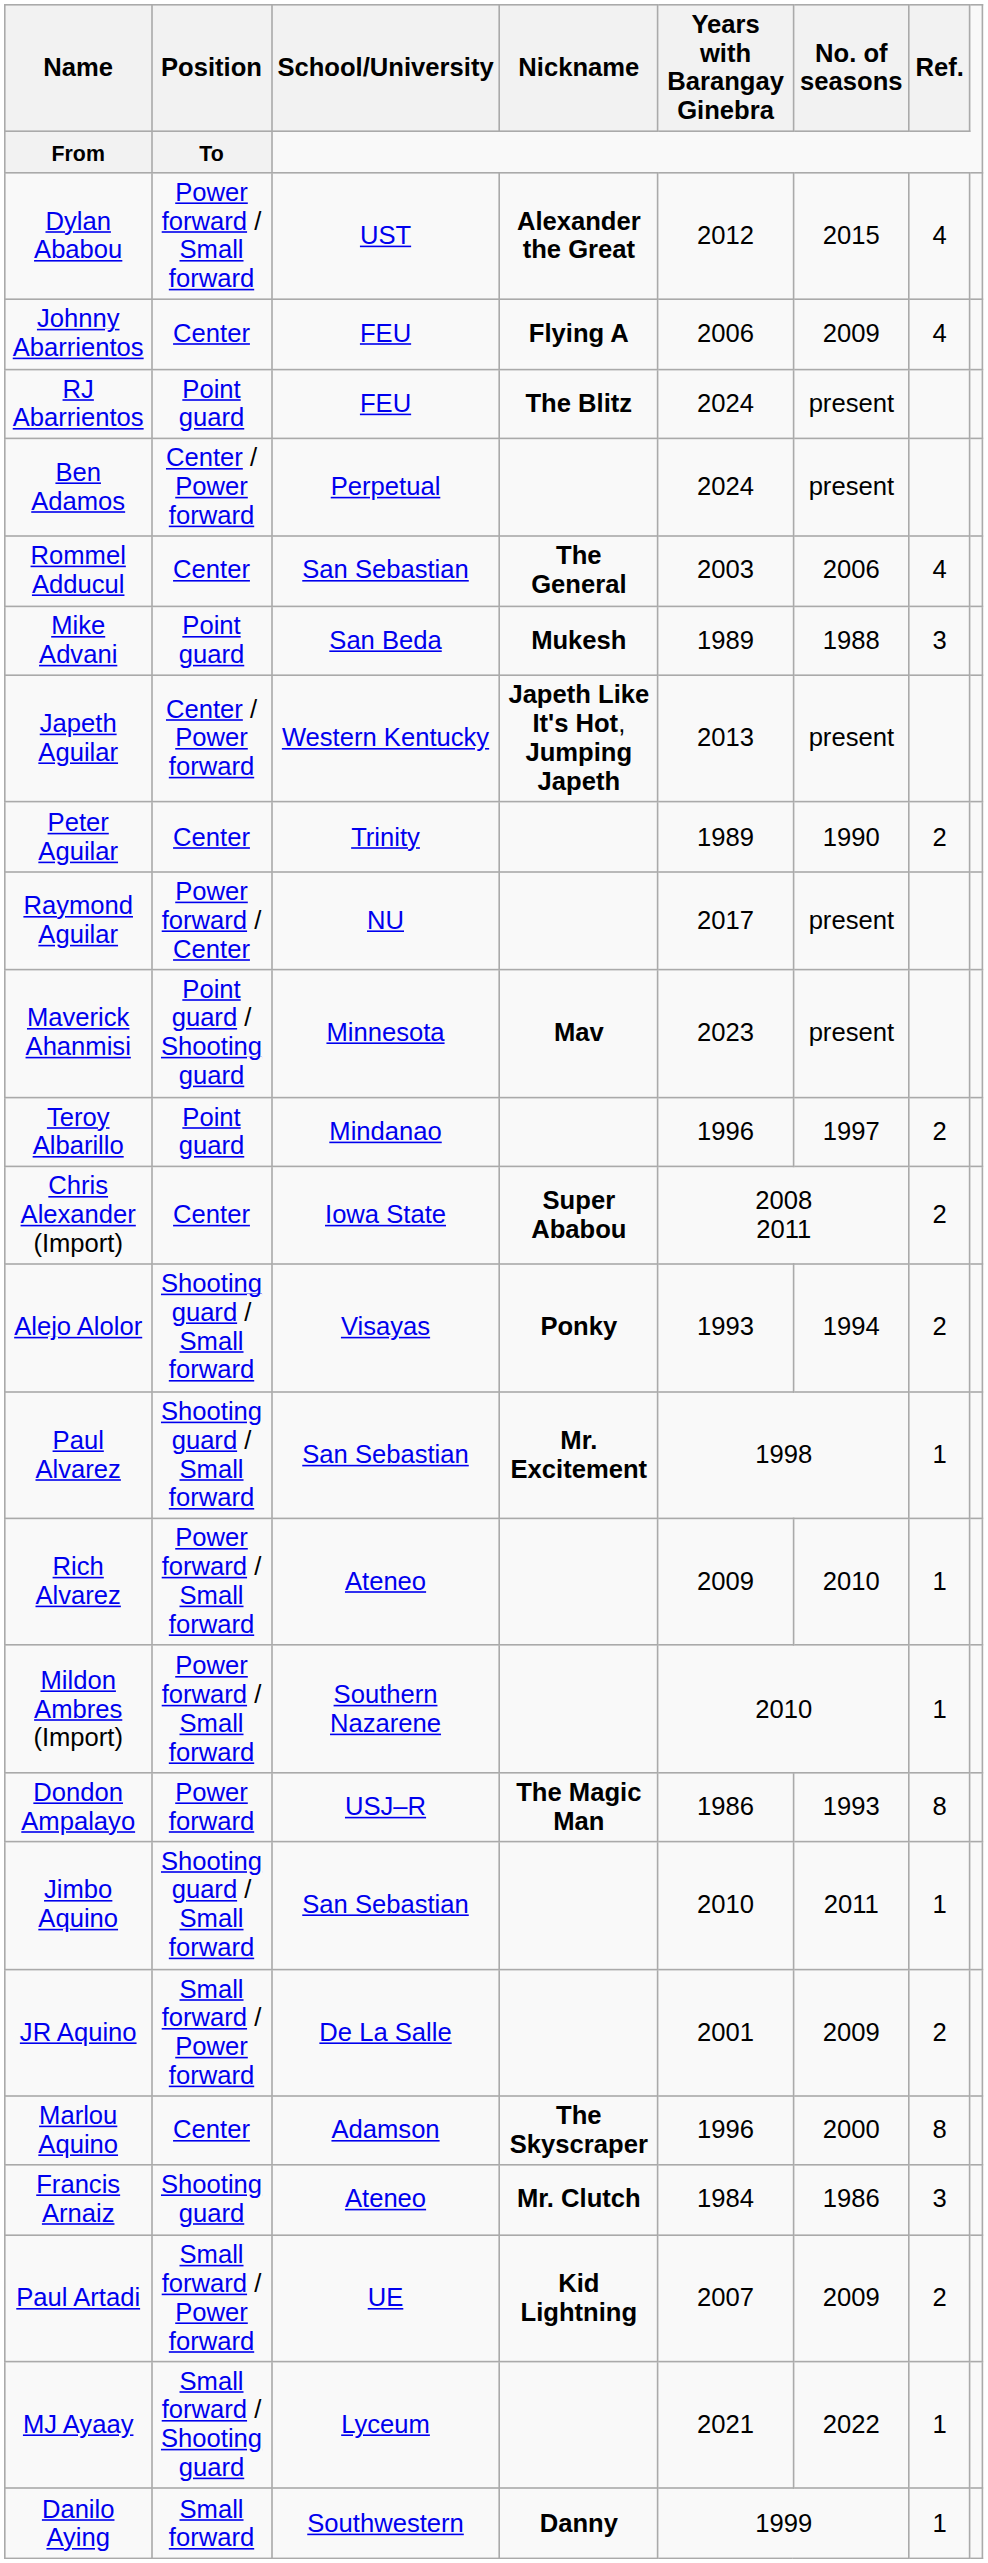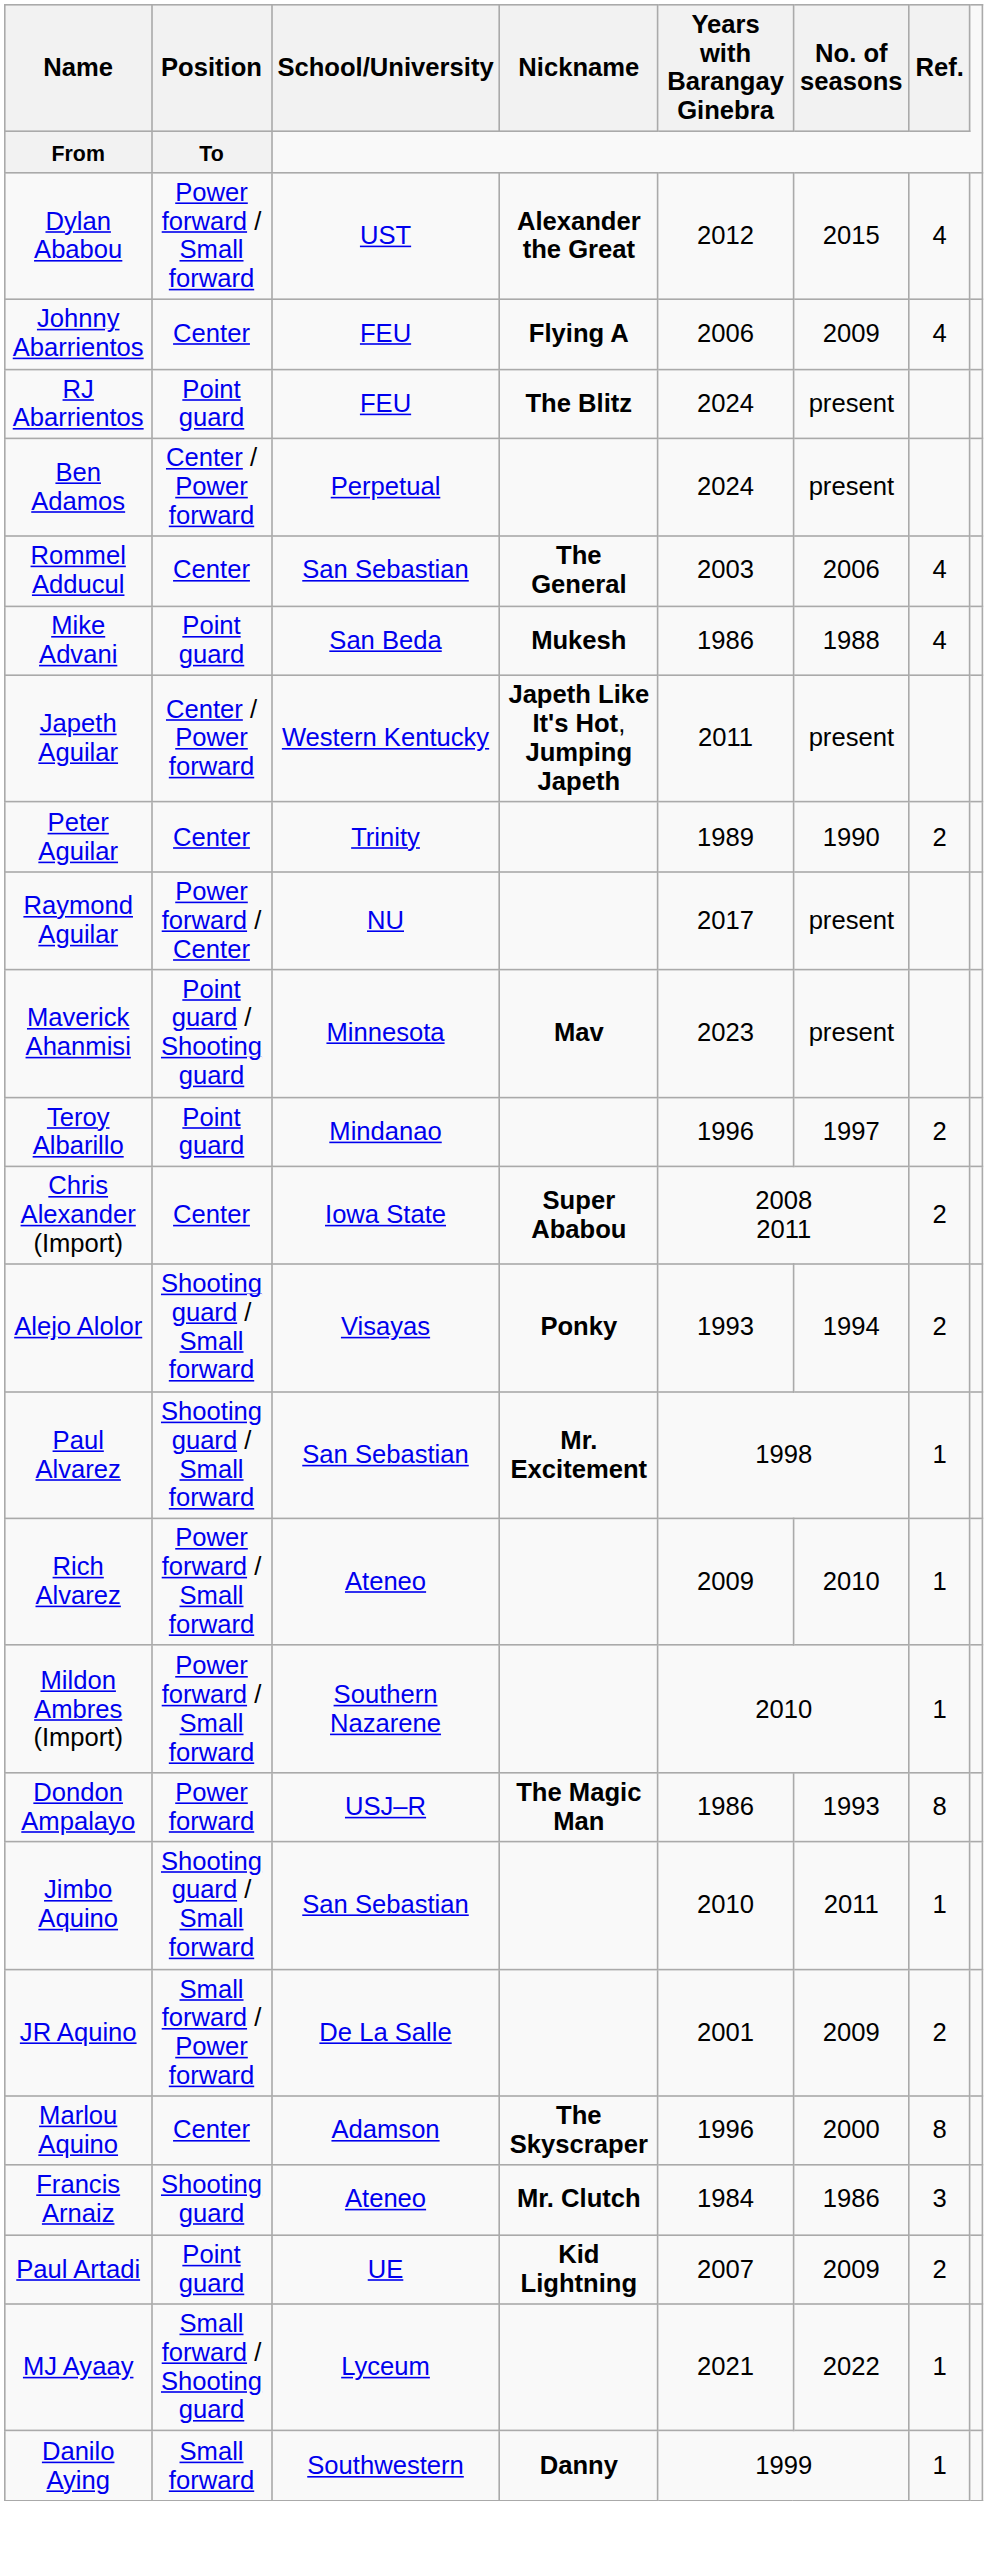(726, 640) 1989 -> (726, 640) 1986
(940, 640) 3 -> (940, 640) 4
(726, 738) 2013 -> (726, 738) 2011
(212, 2297) Small forward / Power forward -> (212, 2268) Point guard
